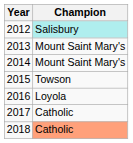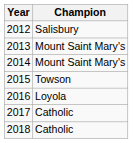(57, 29) paleturquoise background -> (57, 29) no background
(54, 130) lightsalmon background -> (54, 130) no background
